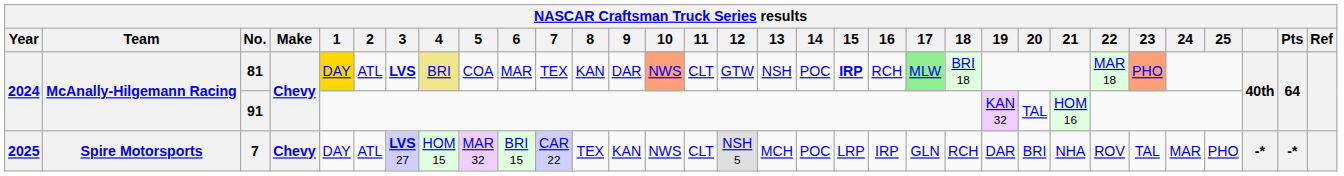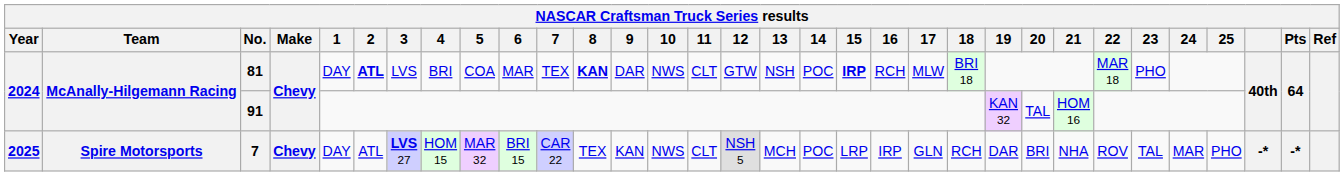(337, 71) gold background -> (337, 71) no background
(370, 71) normal -> (371, 71) bold
(402, 71) bold -> (404, 71) normal
(439, 71) khaki background -> (441, 71) no background
(590, 71) normal -> (593, 71) bold
(665, 71) lightsalmon background -> (668, 71) no background
(925, 71) lightgreen background -> (928, 71) no background
(1147, 71) lightsalmon background -> (1150, 71) no background
